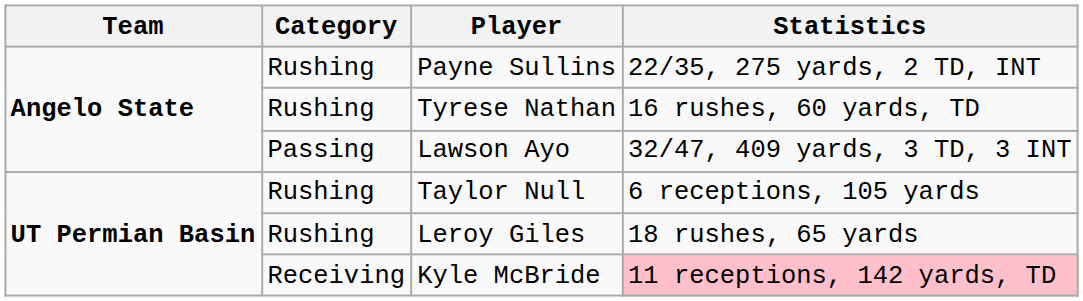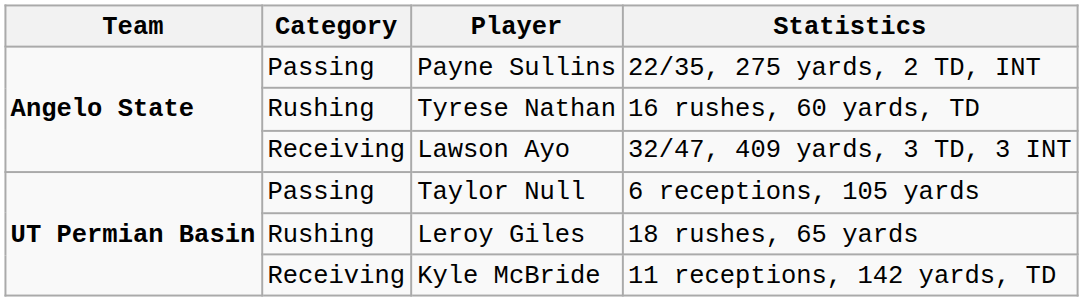(321, 68) Rushing -> (321, 68) Passing
(321, 151) Passing -> (336, 151) Receiving
(321, 192) Rushing -> (321, 192) Passing
(842, 275) pink background -> (842, 275) no background
